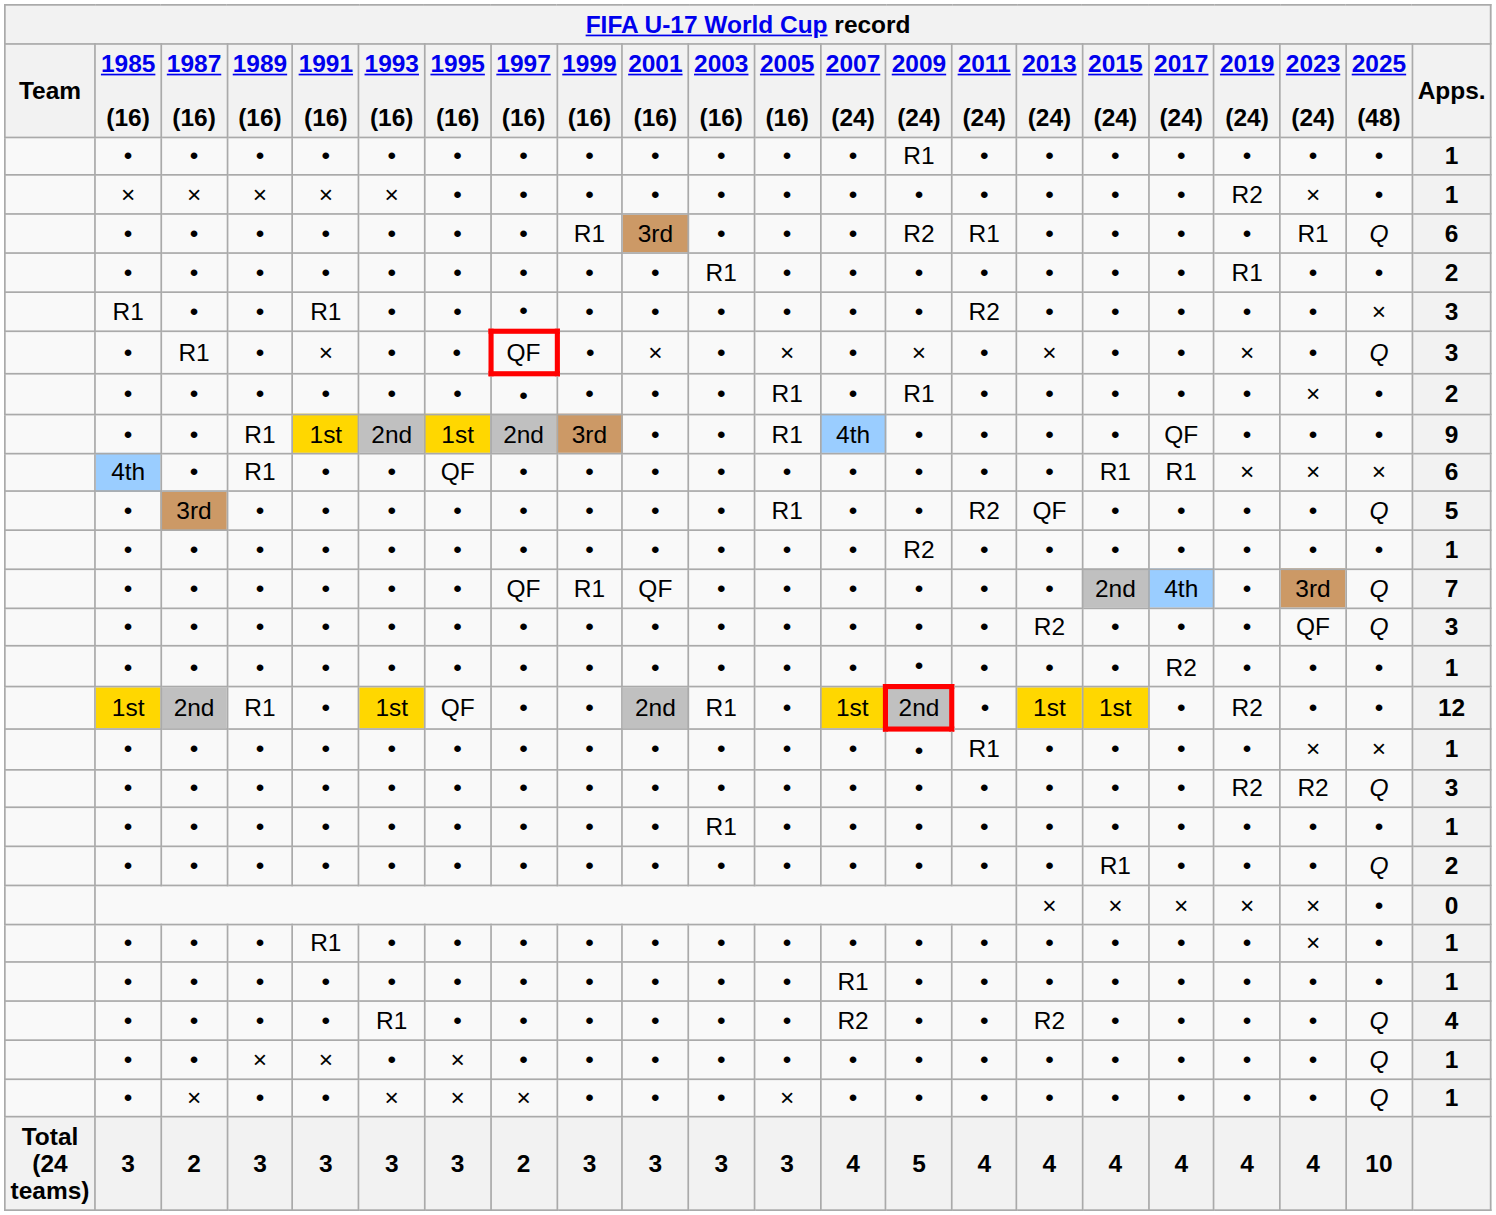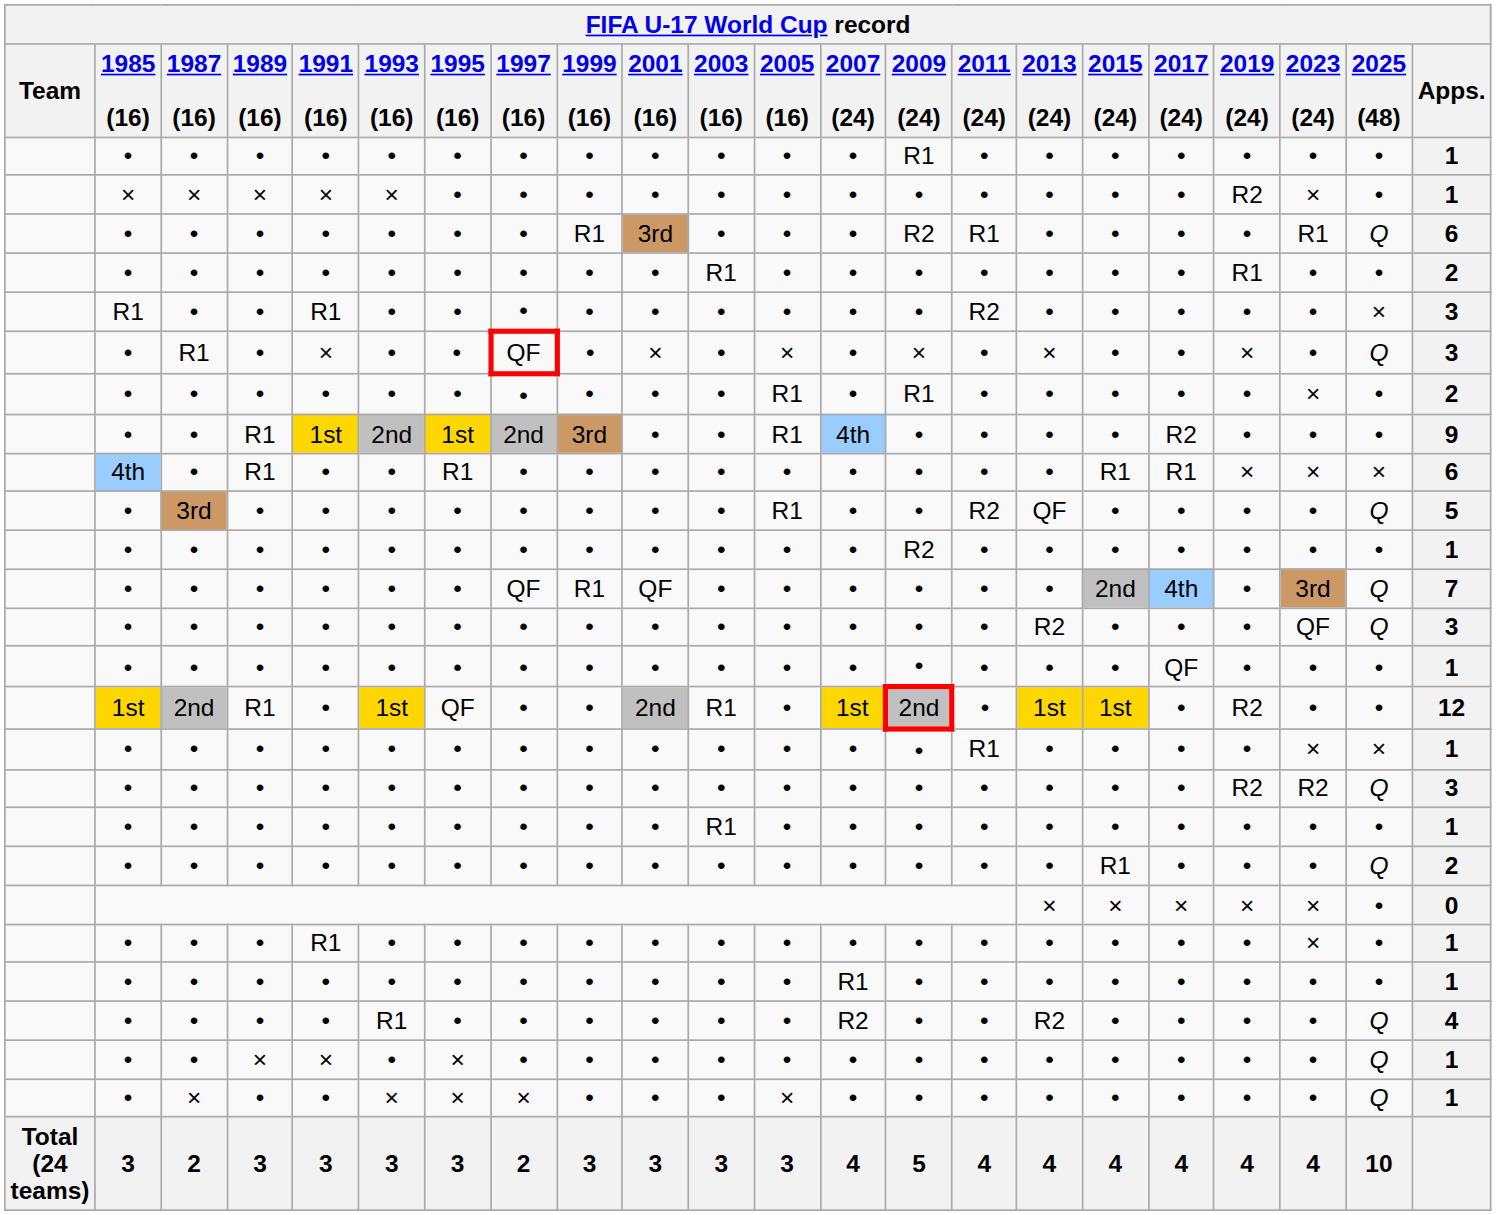(1181, 434) QF -> (1181, 434) R2
(458, 473) QF -> (458, 473) R1
(1181, 667) R2 -> (1181, 667) QF
